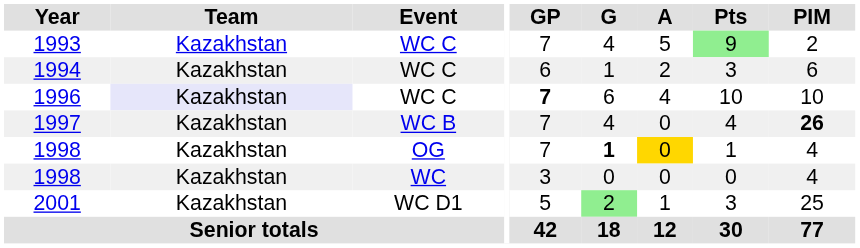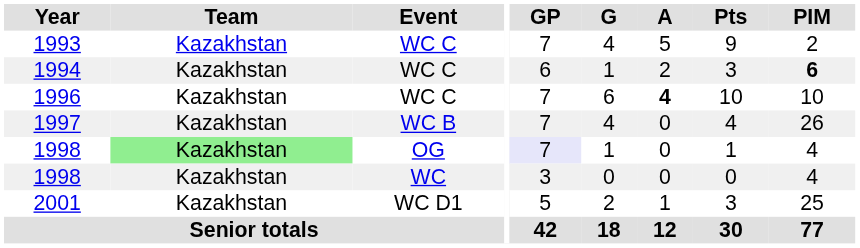(731, 43) lightgreen background -> (731, 43) no background
(812, 70) normal -> (812, 70) bold
(231, 96) lavender background -> (231, 96) no background
(545, 96) bold -> (545, 96) normal
(665, 96) normal -> (665, 96) bold
(812, 123) bold -> (812, 123) normal
(231, 150) no background -> (231, 150) lightgreen background
(545, 150) no background -> (545, 150) lavender background
(609, 150) bold -> (609, 150) normal
(665, 150) gold background -> (665, 150) no background
(609, 203) lightgreen background -> (609, 203) no background
